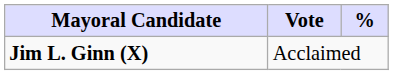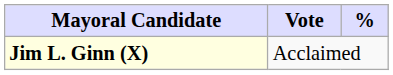(79, 52) no background -> (79, 52) lightyellow background
